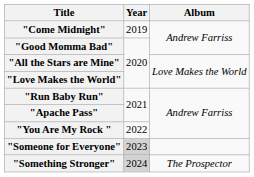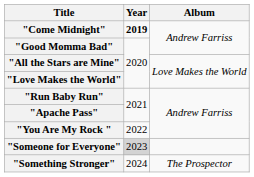(137, 29) normal -> (137, 29) bold
(137, 163) lightgrey background -> (137, 163) no background
